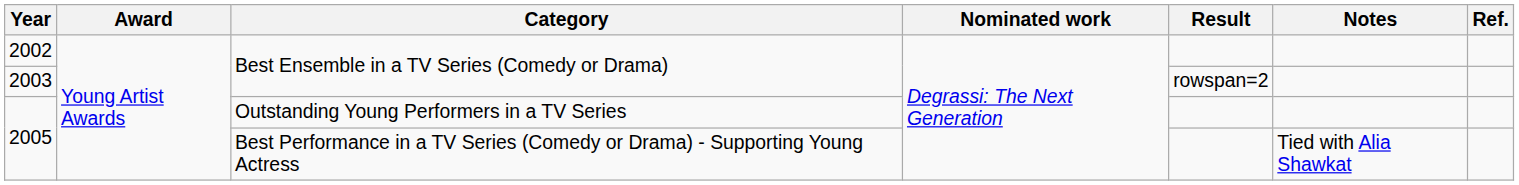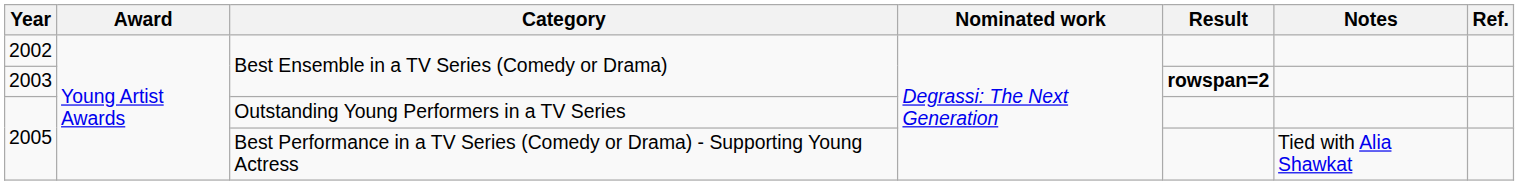(1221, 81) normal -> (1218, 81) bold
